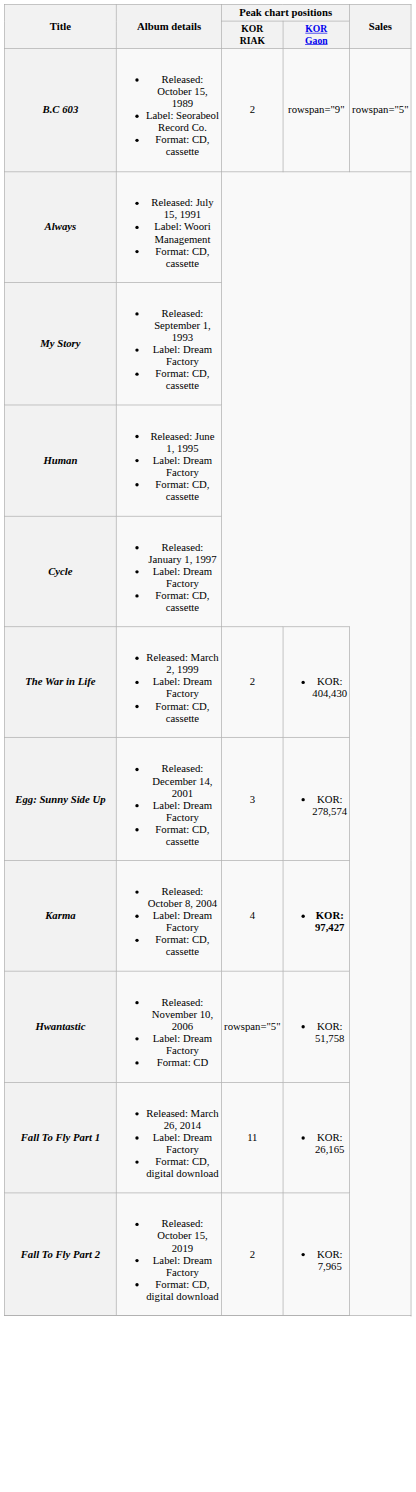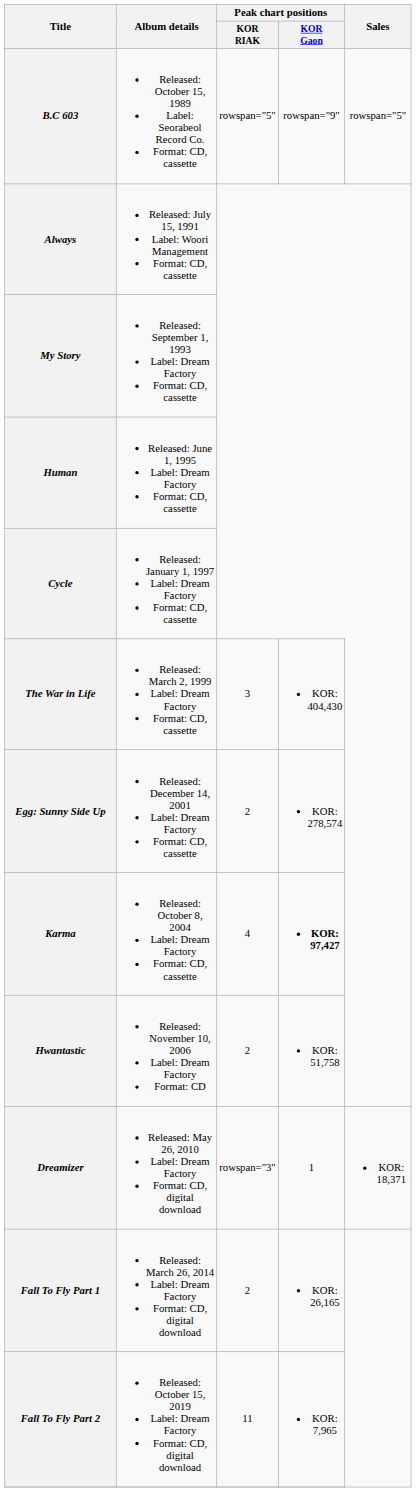(252, 110) 2 -> (248, 116) rowspan="5"
(252, 682) 2 -> (248, 694) 3
(252, 799) 3 -> (248, 811) 2
(252, 1026) rowspan="5" -> (248, 1050) 2
+ row: (60, 1167)
(252, 1137) 11 -> (248, 1290) 2
(252, 1254) 2 -> (248, 1419) 11
